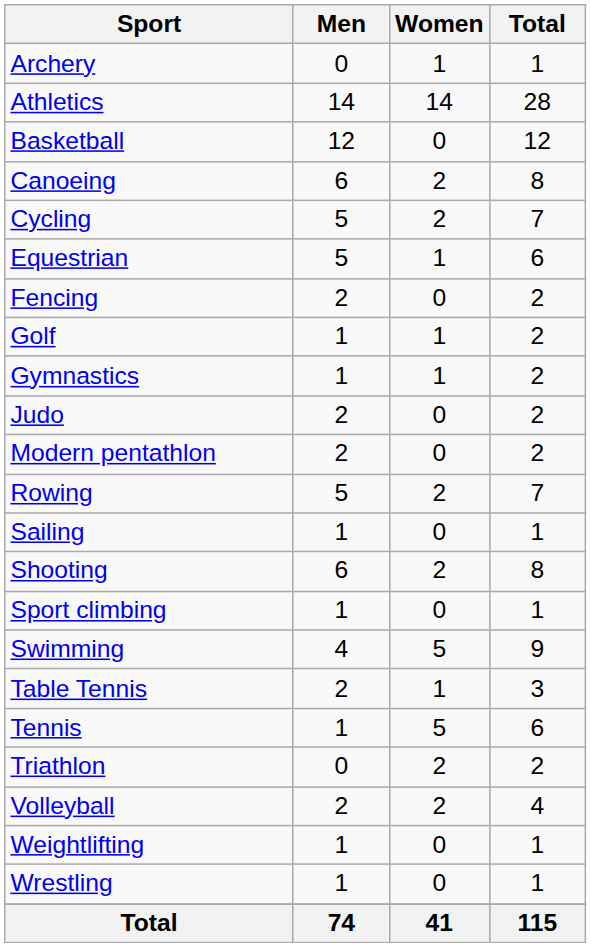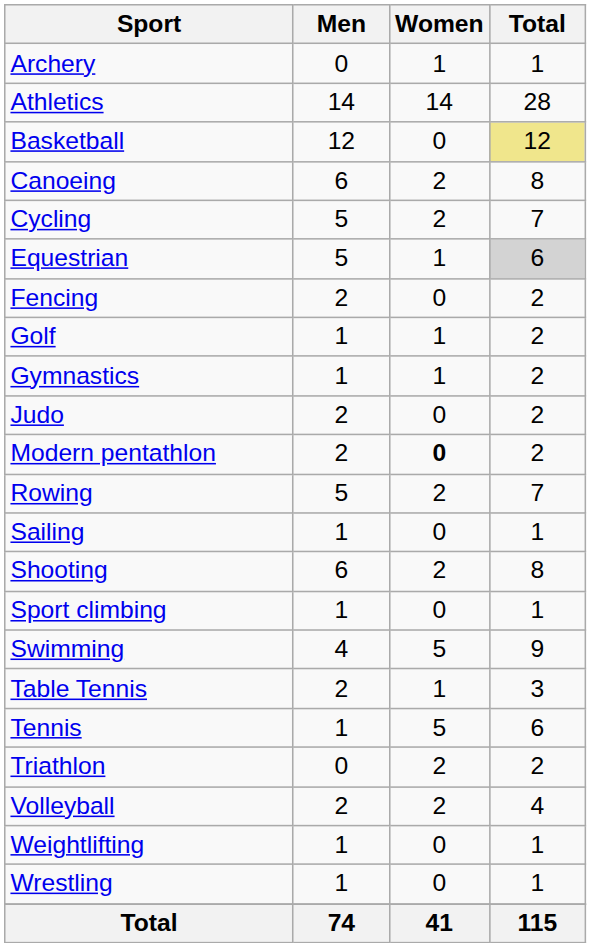(537, 141) no background -> (537, 141) khaki background
(537, 258) no background -> (537, 258) lightgrey background
(439, 453) normal -> (439, 453) bold
